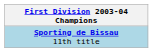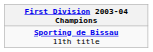(76, 37) lightblue background -> (76, 37) no background
